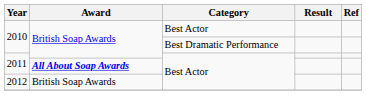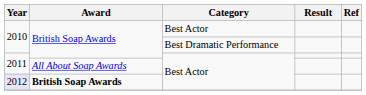(80, 66) bold -> (79, 66) normal
(17, 82) no background -> (17, 82) lavender background
(74, 82) normal -> (77, 82) bold
